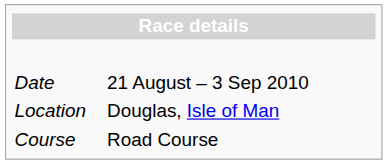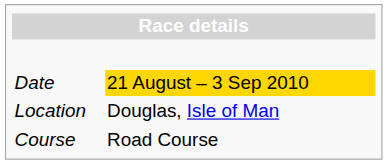(208, 83) no background -> (208, 83) gold background
